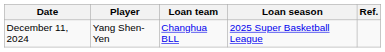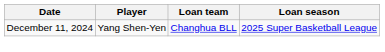- column: (369, 12)
